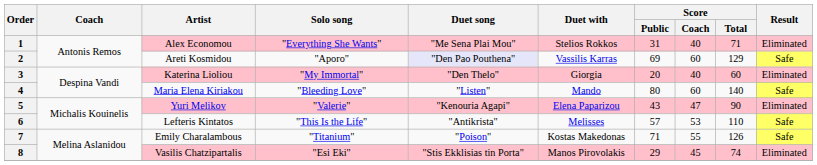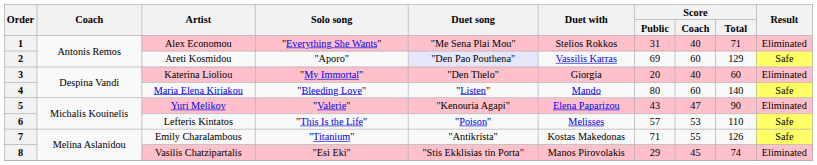(473, 121) "Antikrista" -> (473, 121) "Poison"
(473, 137) "Poison" -> (473, 137) "Antikrista"
